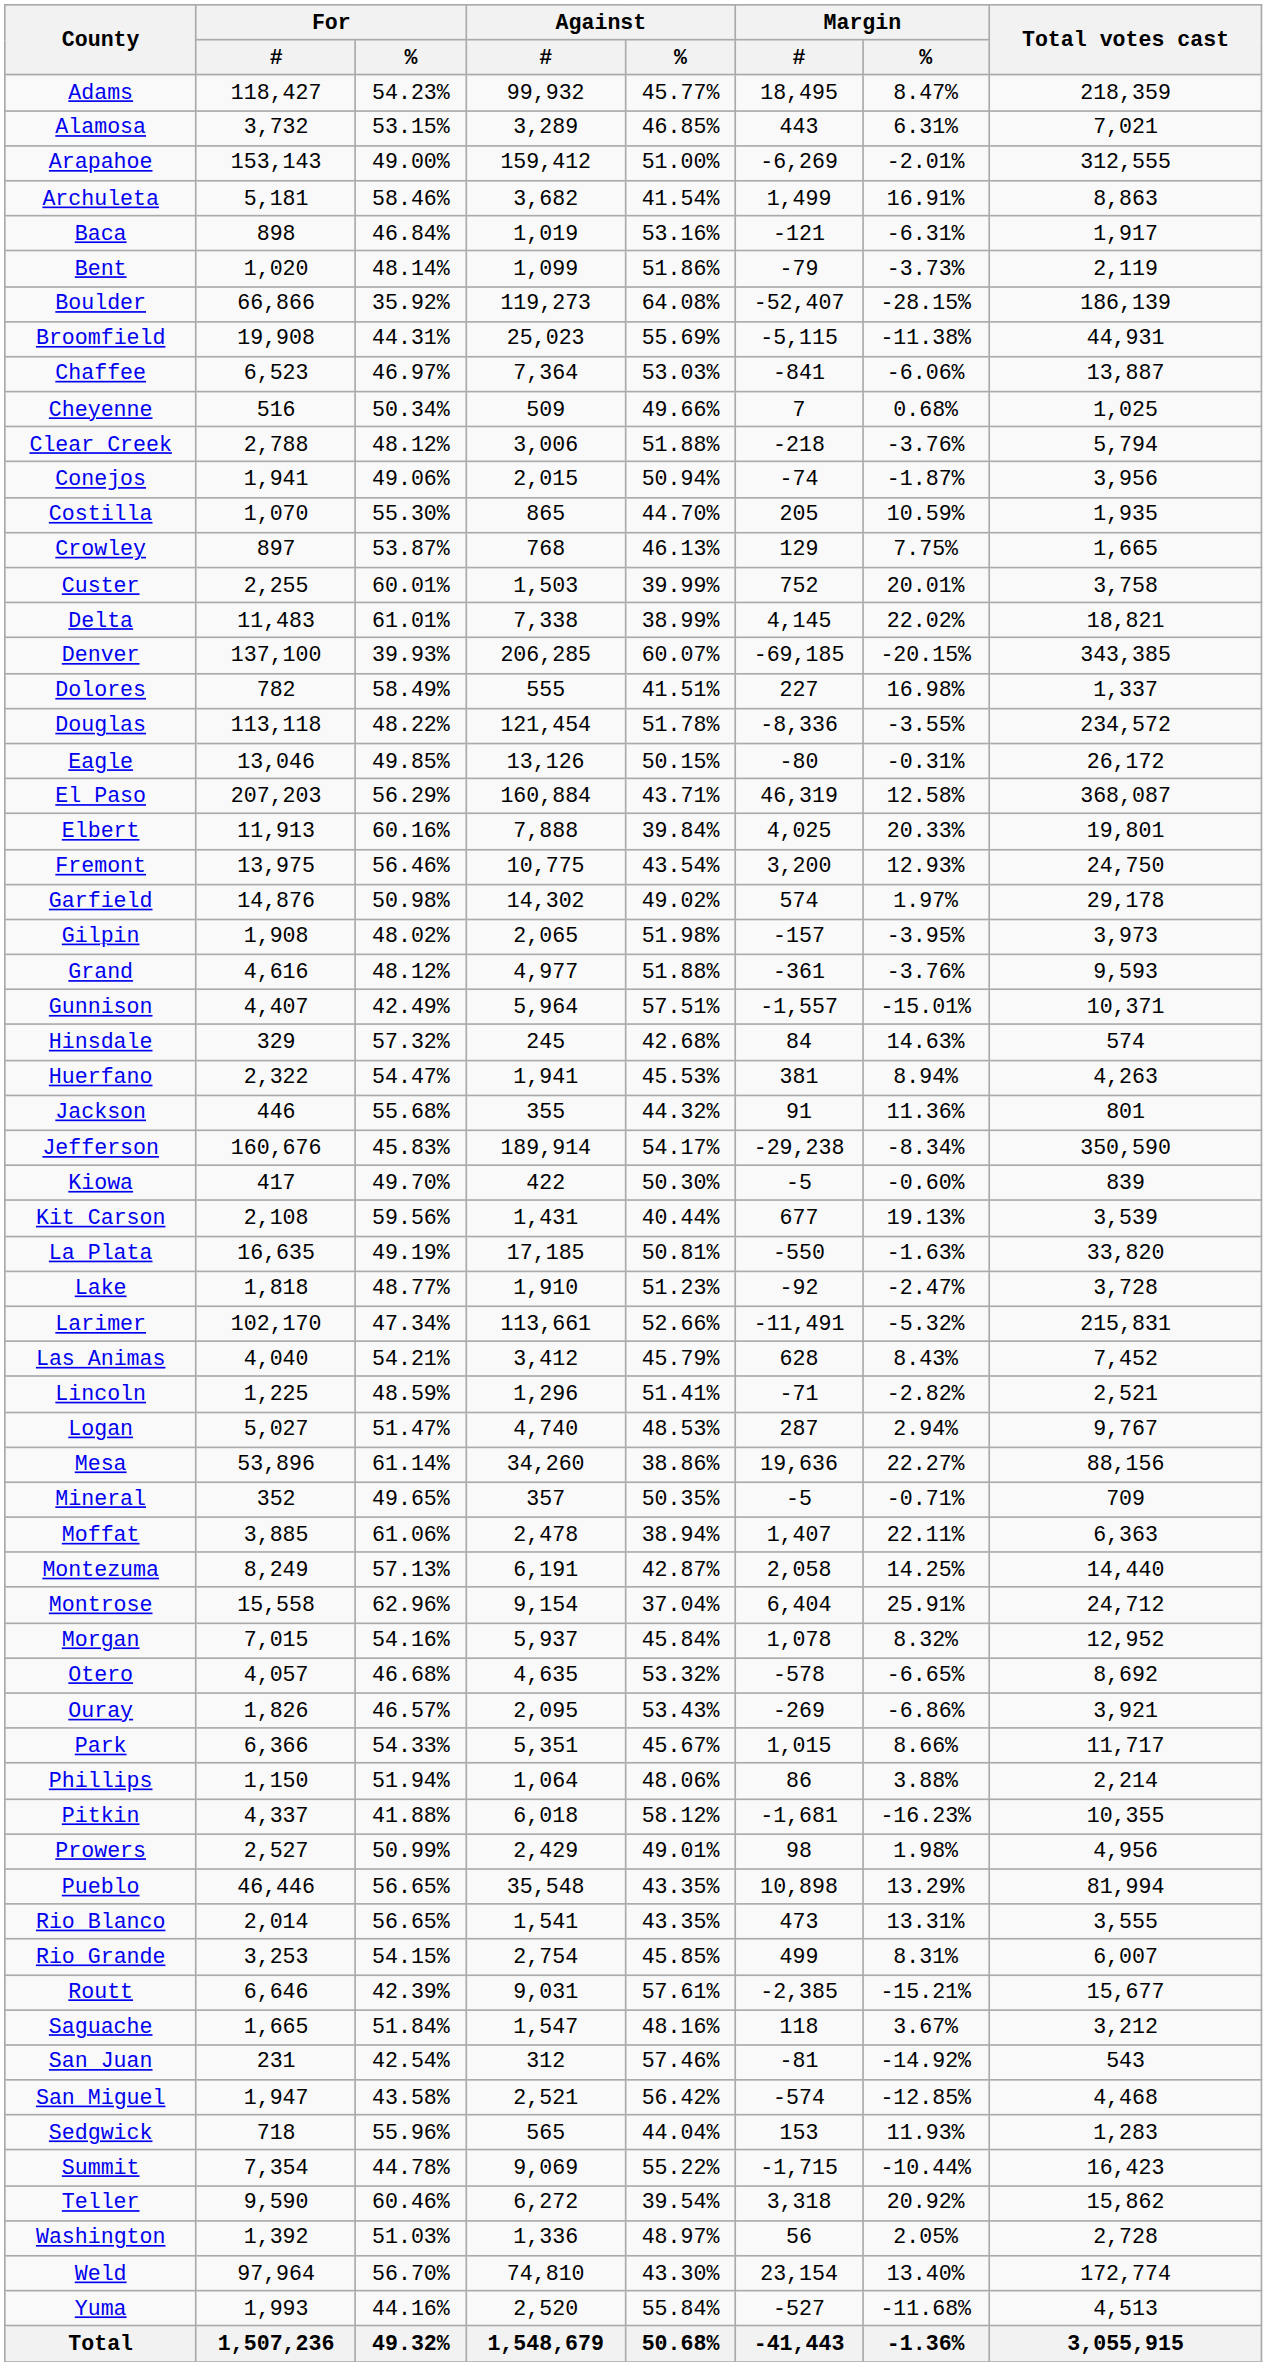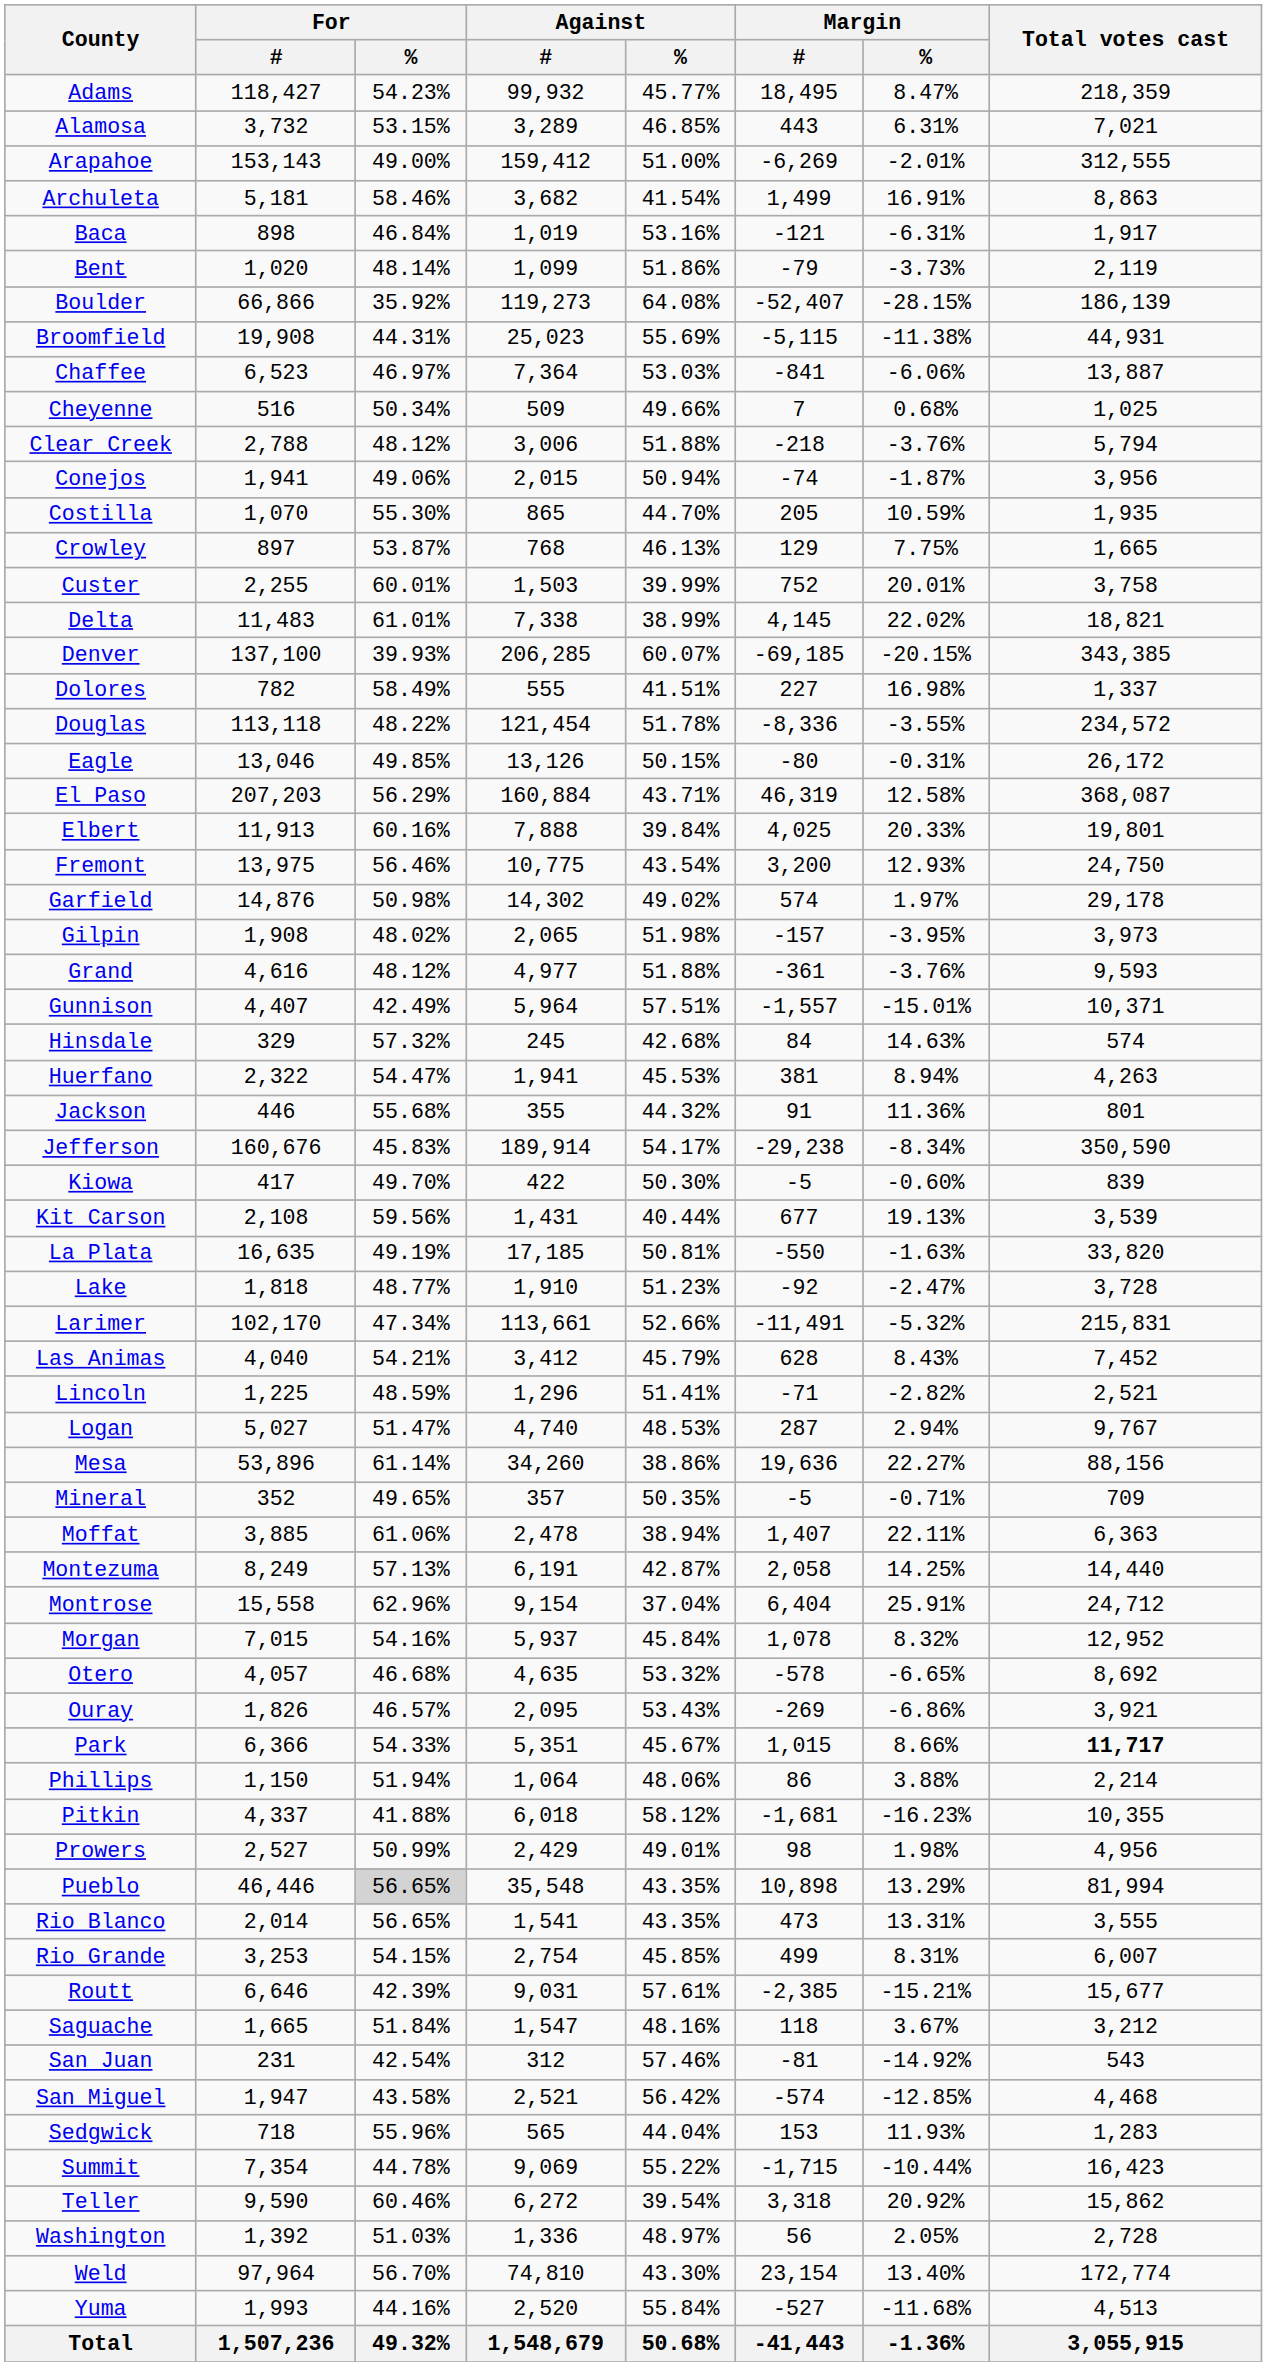(1126, 1746) normal -> (1126, 1746) bold
(411, 1886) no background -> (411, 1886) lightgrey background
